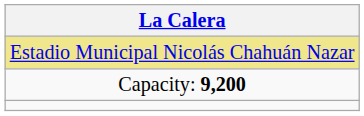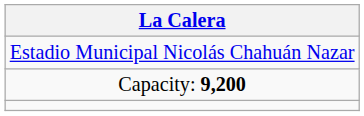(182, 52) khaki background -> (182, 52) no background
